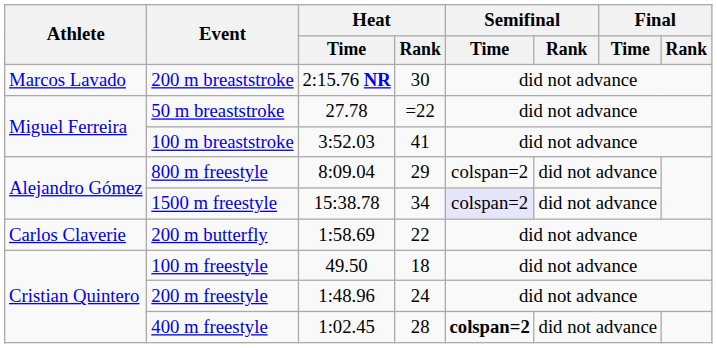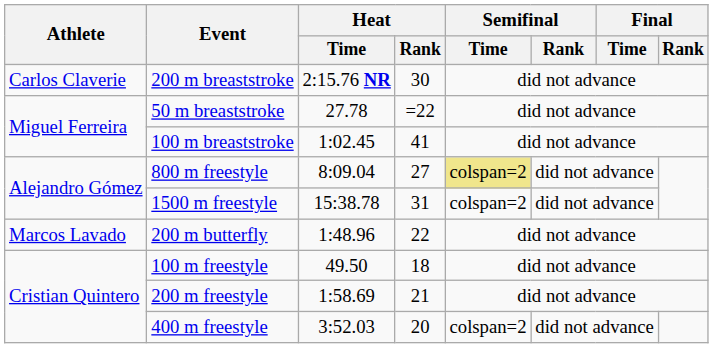(67, 80) Marcos Lavado -> (67, 80) Carlos Claverie
(347, 142) 3:52.03 -> (347, 142) 1:02.45
(420, 173) 29 -> (420, 173) 27
(490, 173) no background -> (488, 173) khaki background
(420, 203) 34 -> (420, 203) 31
(490, 203) lavender background -> (488, 203) no background
(67, 234) Carlos Claverie -> (67, 234) Marcos Lavado
(347, 234) 1:58.69 -> (347, 234) 1:48.96
(347, 296) 1:48.96 -> (347, 296) 1:58.69
(420, 296) 24 -> (420, 296) 21
(347, 327) 1:02.45 -> (347, 327) 3:52.03
(420, 327) 28 -> (420, 327) 20
(490, 327) bold -> (488, 327) normal
